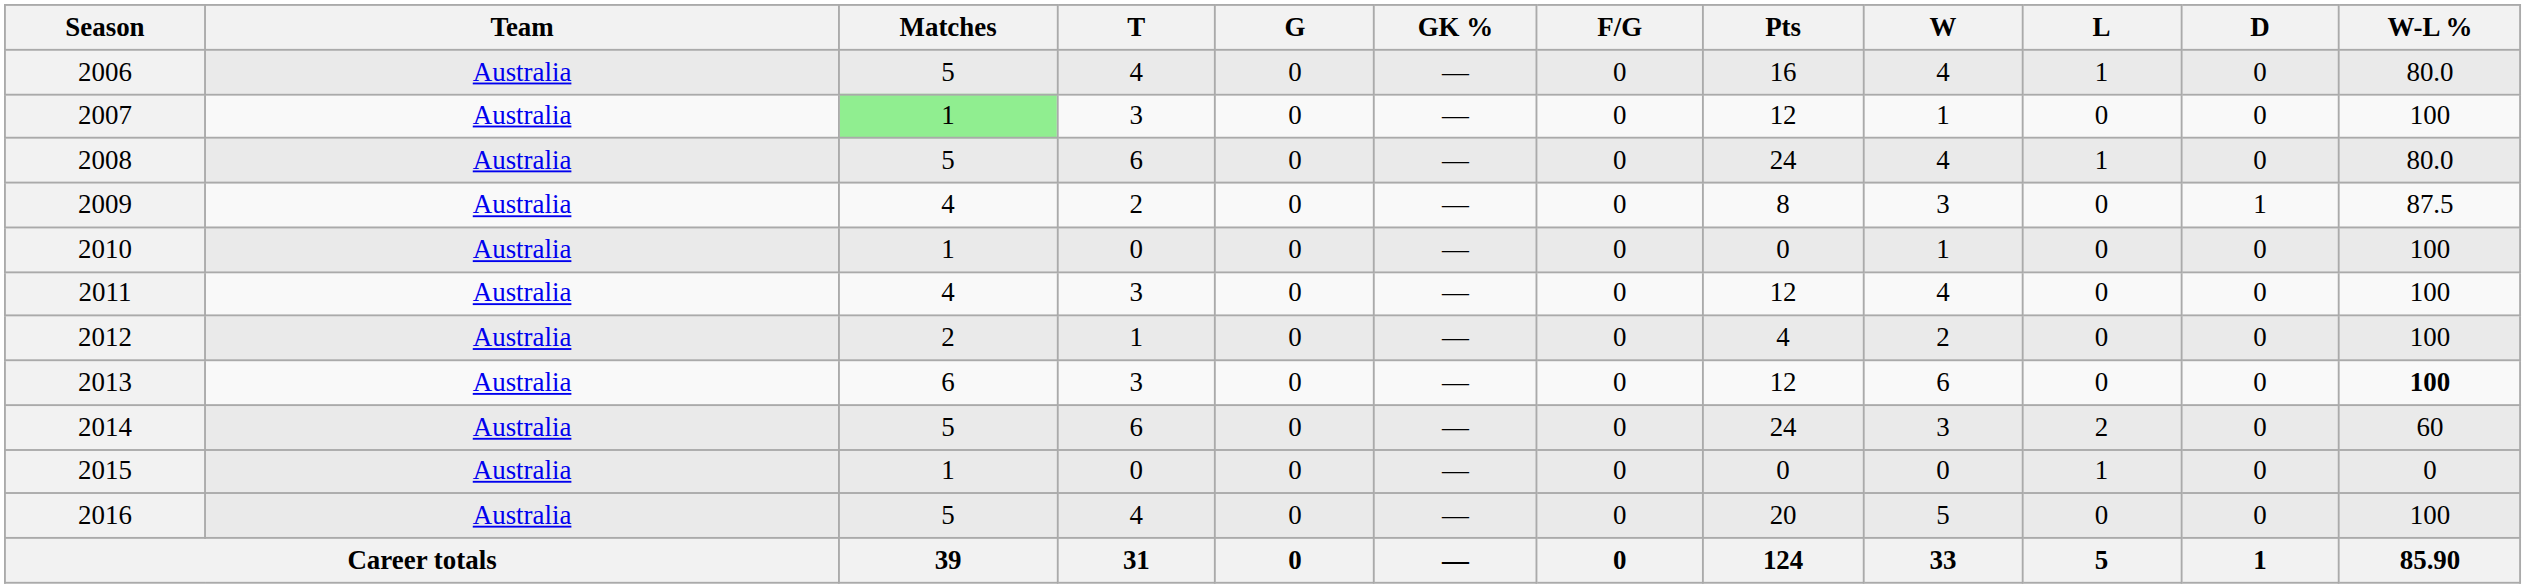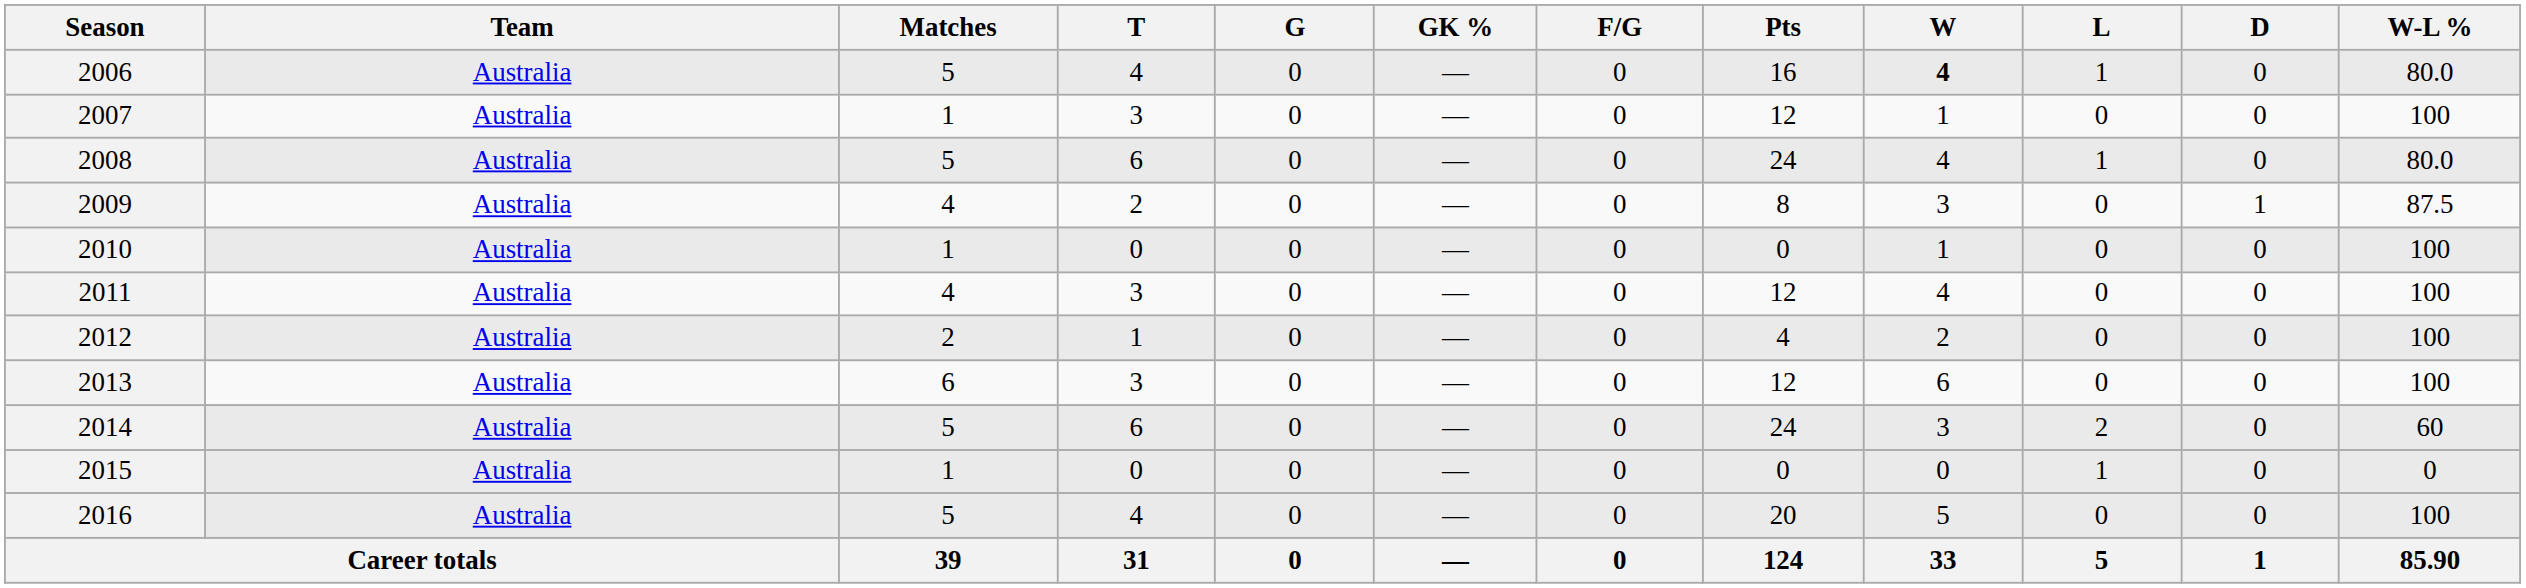(1943, 71) normal -> (1943, 71) bold
(948, 115) lightgreen background -> (948, 115) no background
(2430, 382) bold -> (2430, 382) normal
